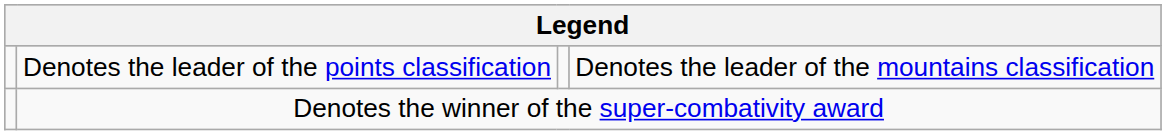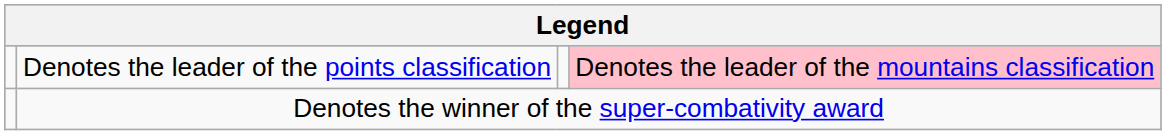(865, 66) no background -> (865, 66) pink background
